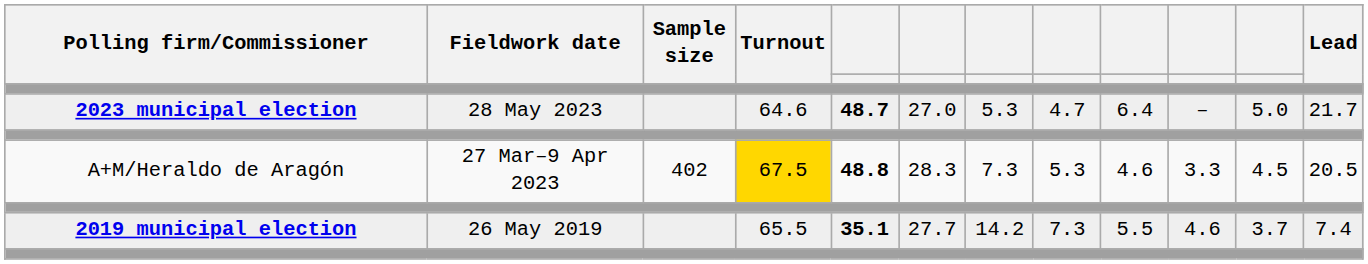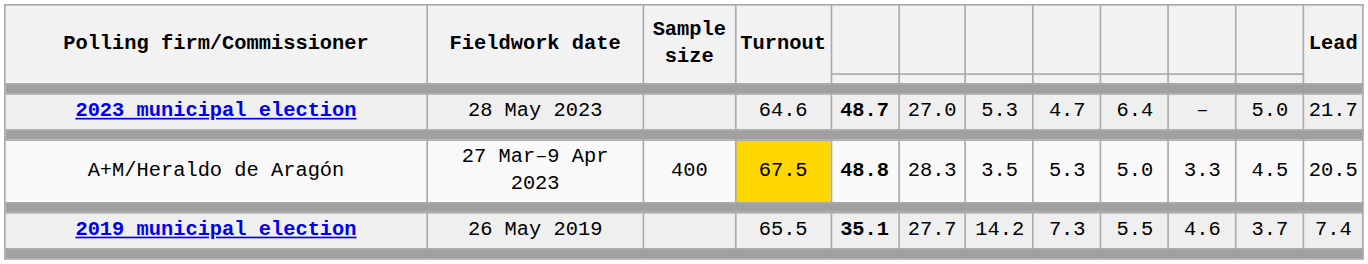(689, 171) 402 -> (689, 171) 400
(1000, 171) 7.3 -> (1000, 171) 3.5
(1135, 171) 4.6 -> (1135, 171) 5.0
